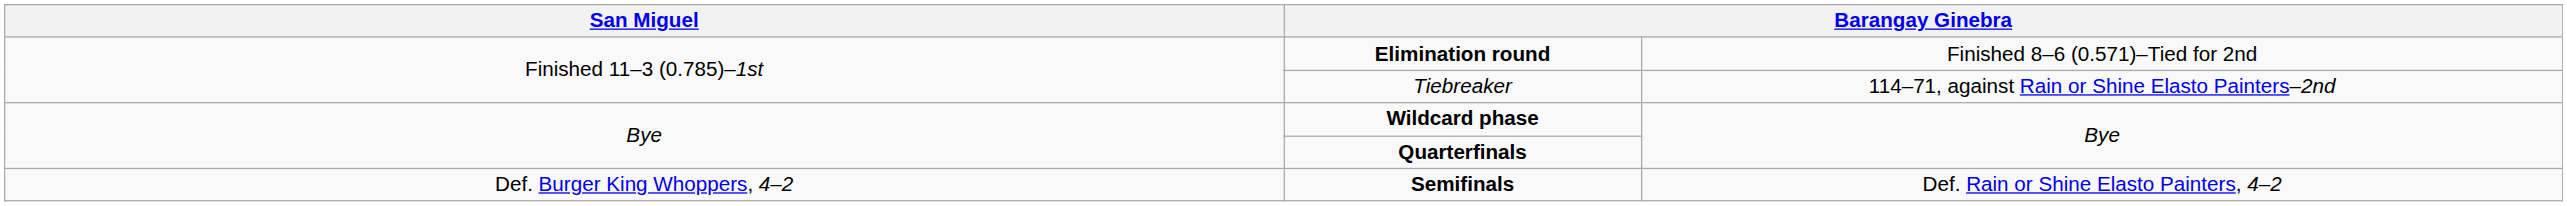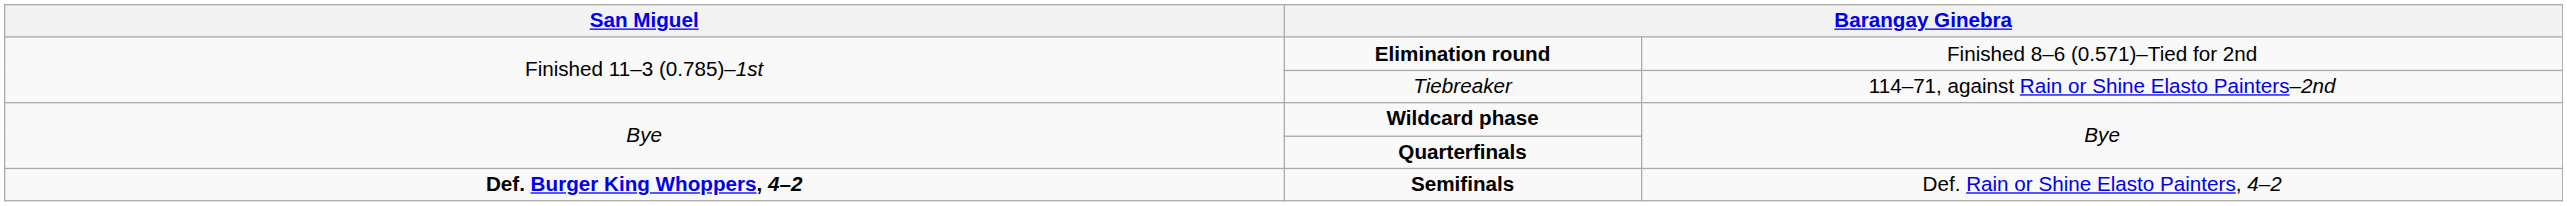(644, 184) normal -> (644, 184) bold
